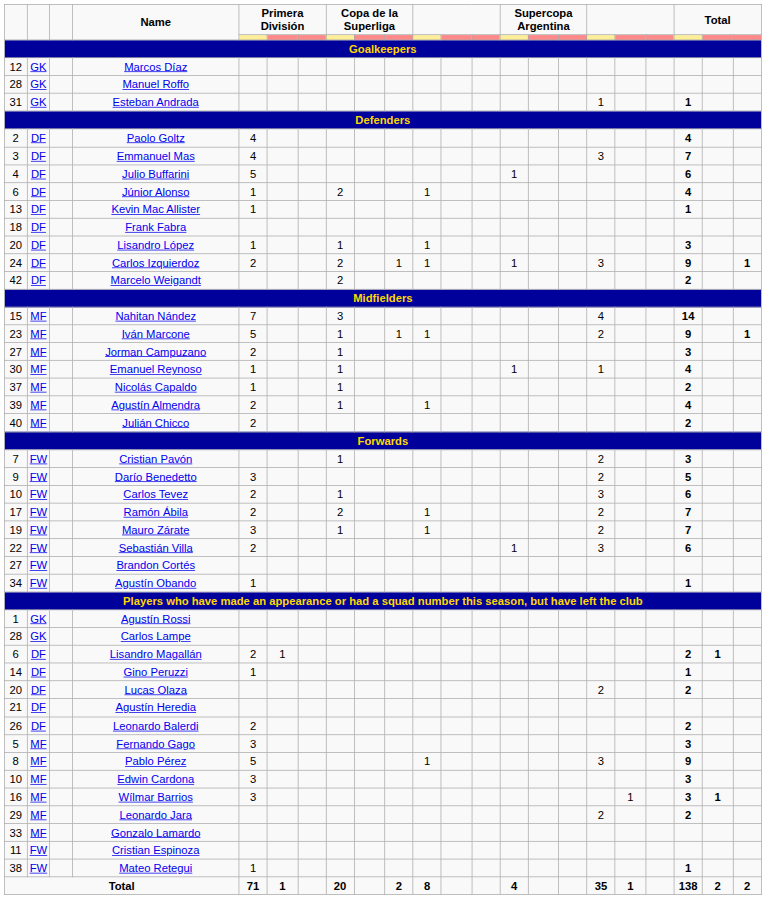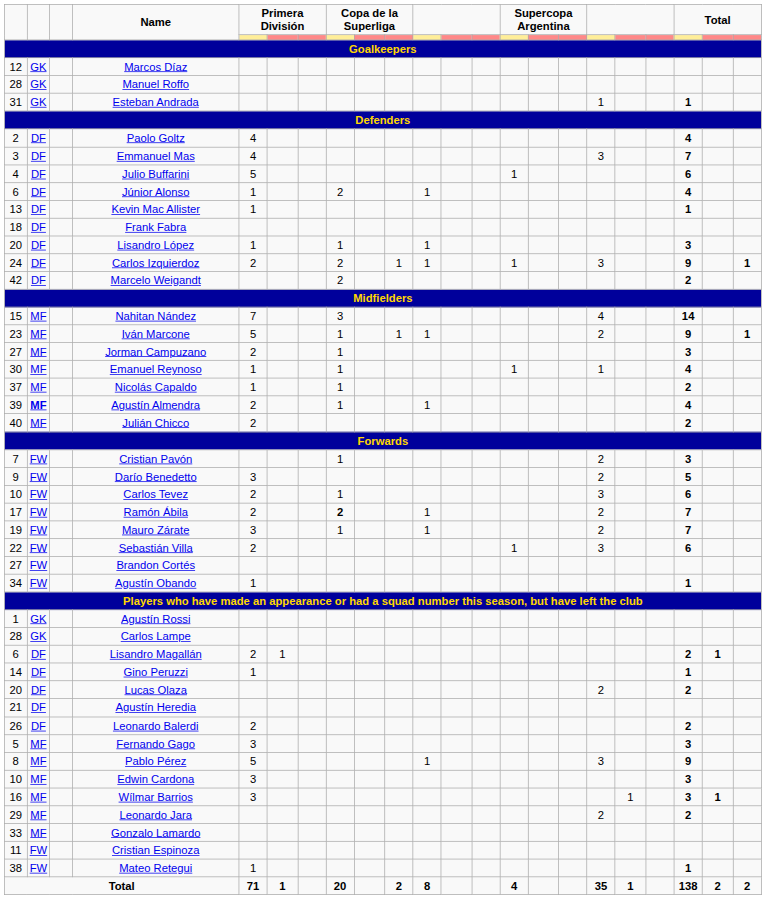(38, 405) normal -> (38, 405) bold
(340, 512) normal -> (340, 512) bold
